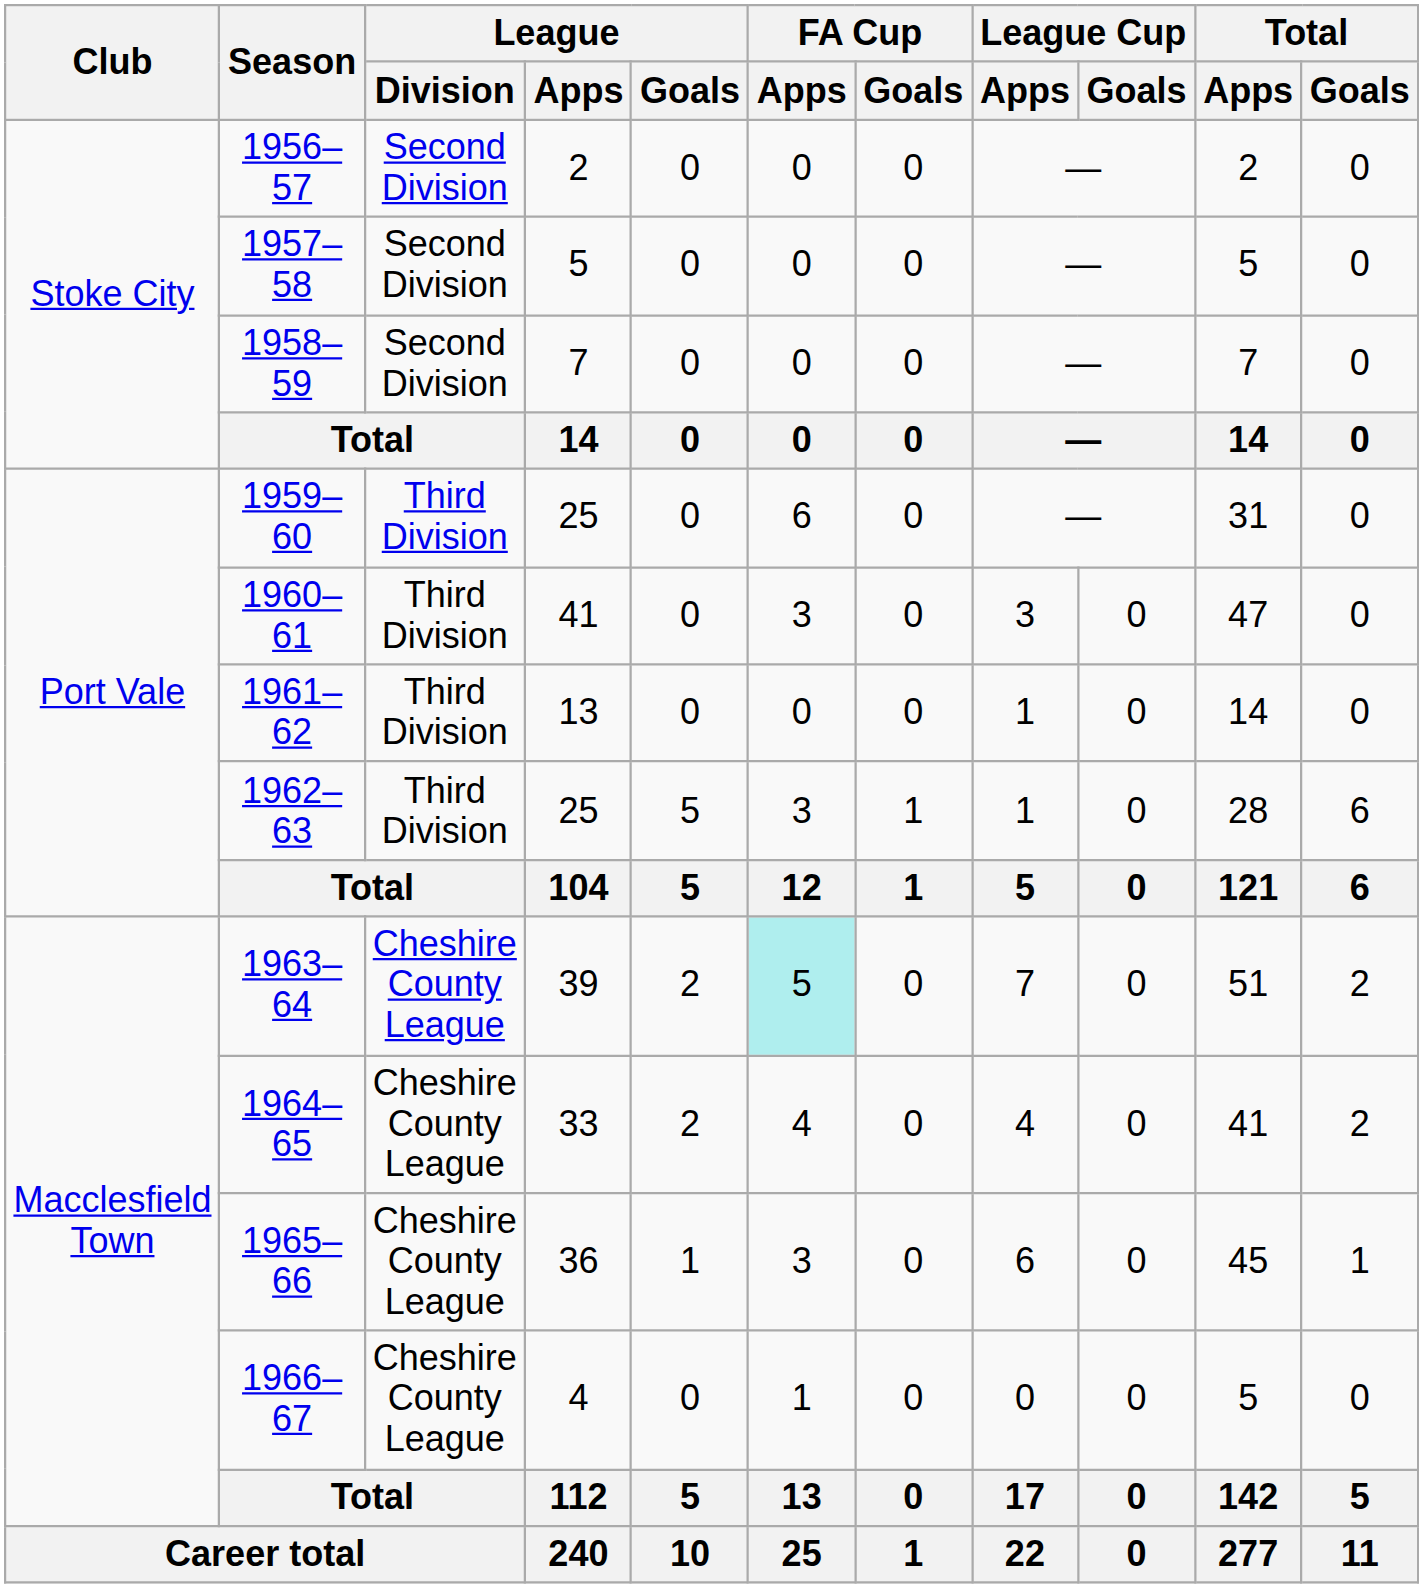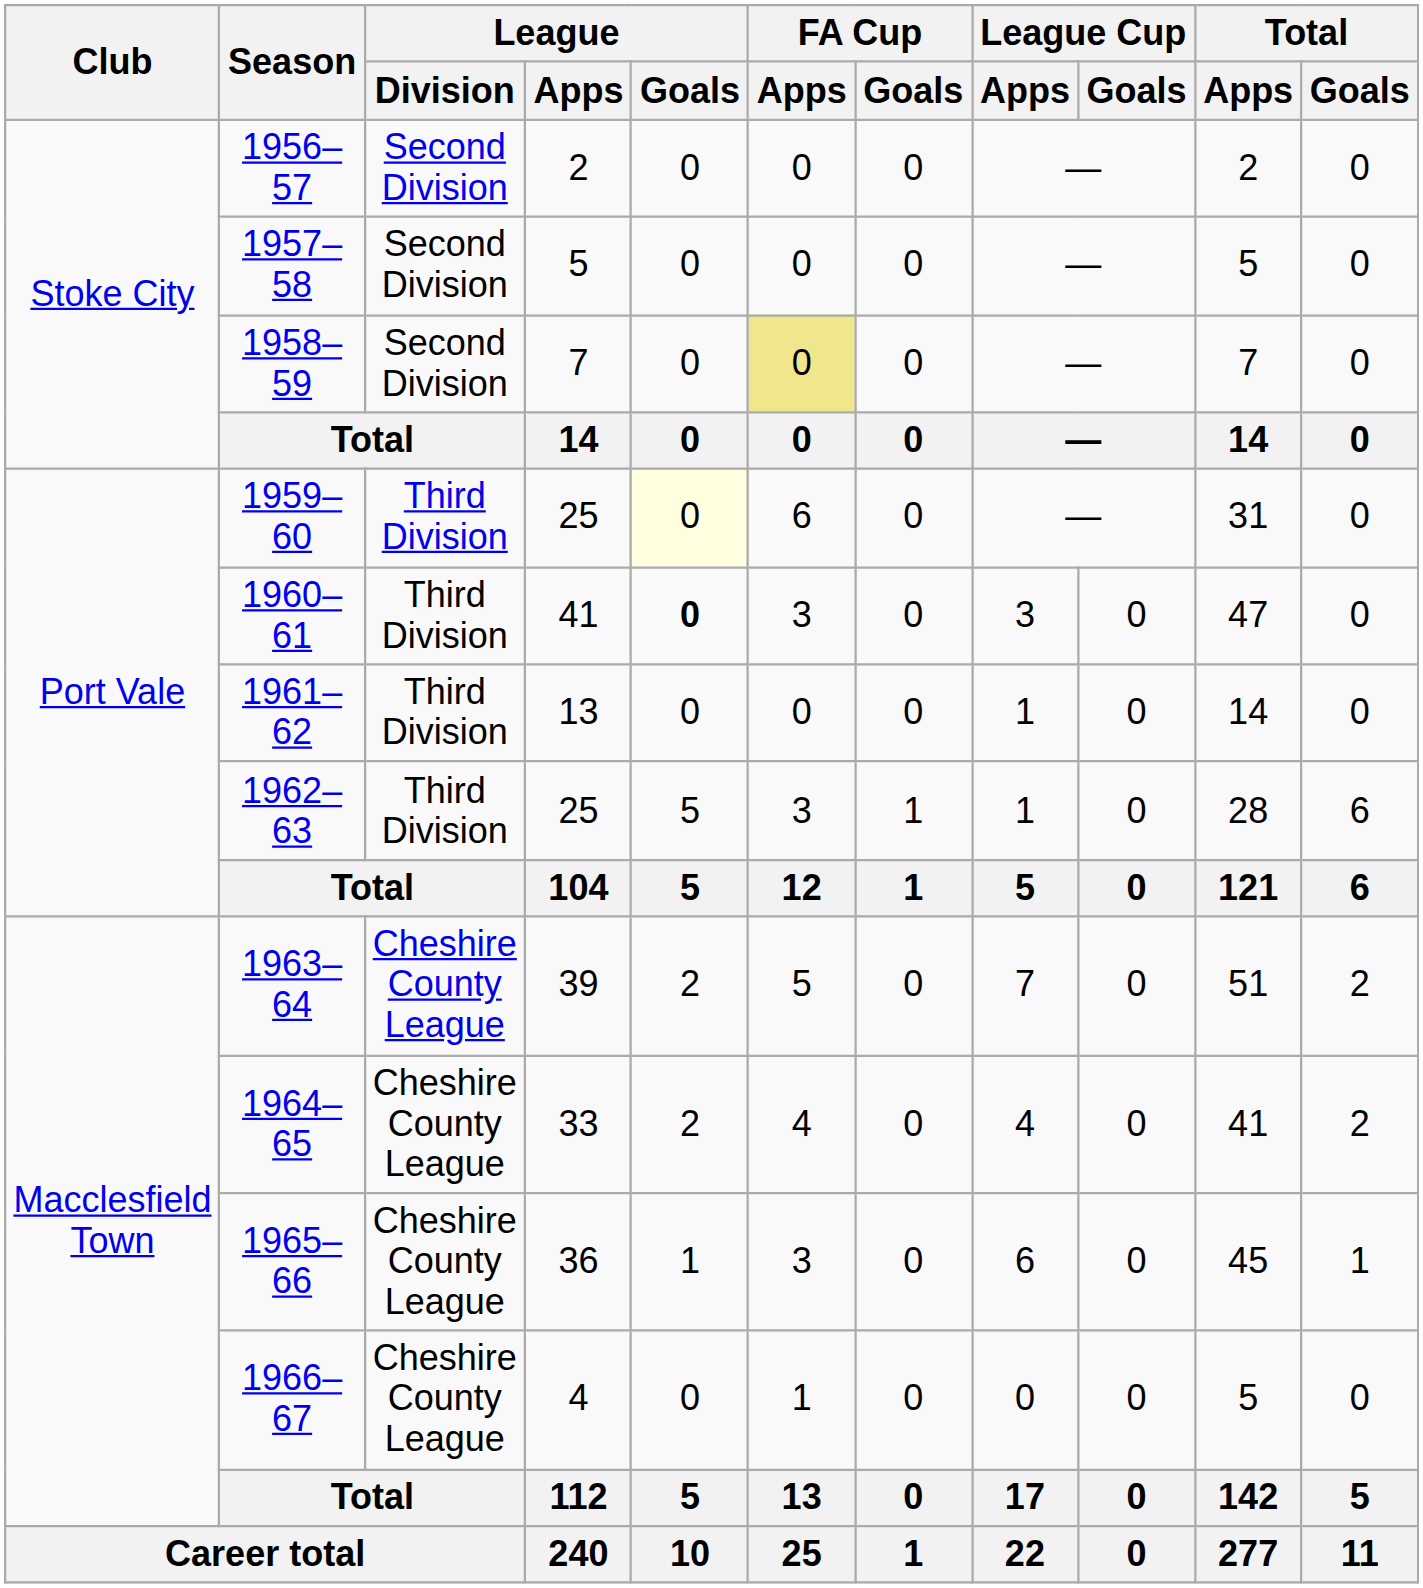(802, 362) no background -> (802, 362) khaki background
(690, 517) no background -> (690, 517) lightyellow background
(690, 614) normal -> (690, 614) bold
(802, 985) paleturquoise background -> (802, 985) no background
